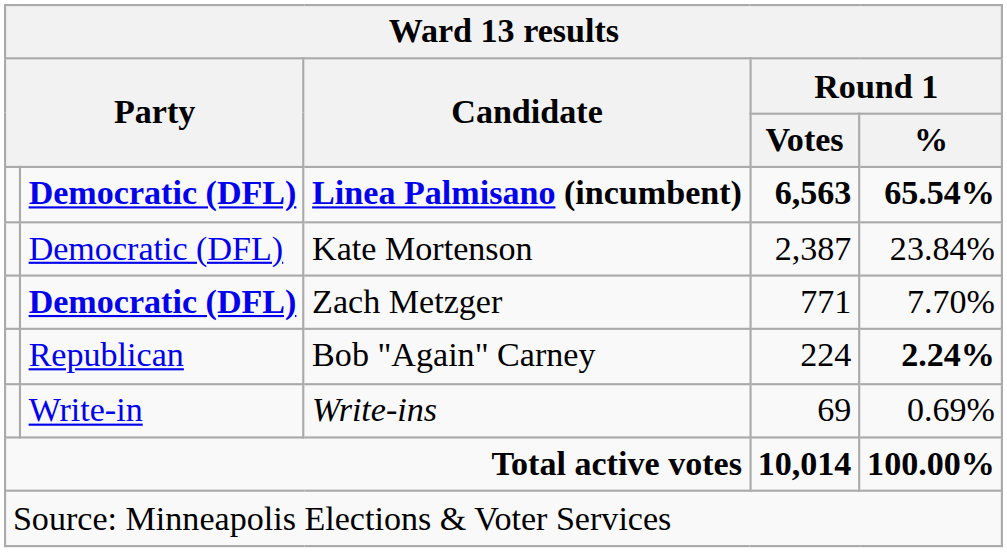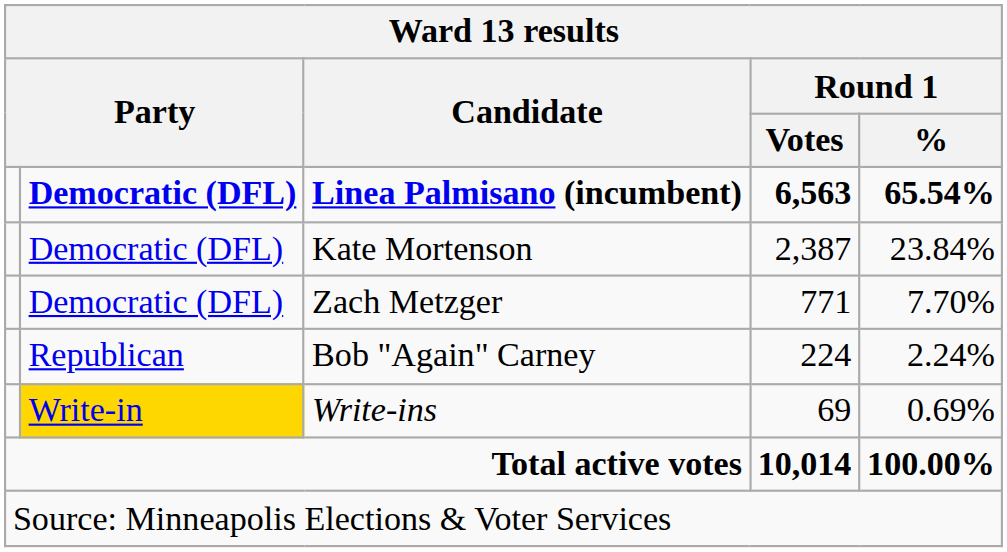(163, 301) bold -> (156, 301) normal
(948, 355) bold -> (951, 355) normal
(86, 409) no background -> (86, 409) gold background
